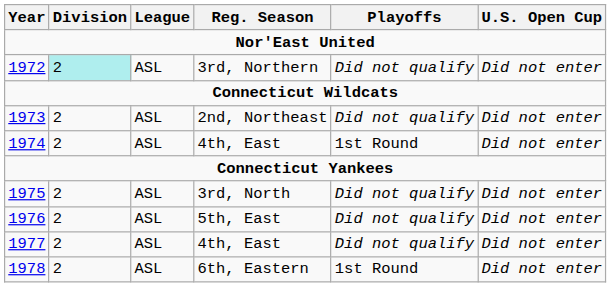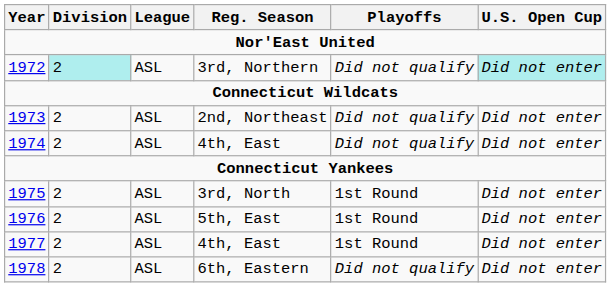(542, 68) no background -> (542, 68) paleturquoise background
(377, 143) 1st Round -> (404, 143) Did not qualify
(404, 194) Did not qualify -> (377, 194) 1st Round
(404, 219) Did not qualify -> (377, 219) 1st Round
(404, 244) Did not qualify -> (377, 244) 1st Round
(377, 269) 1st Round -> (404, 269) Did not qualify
